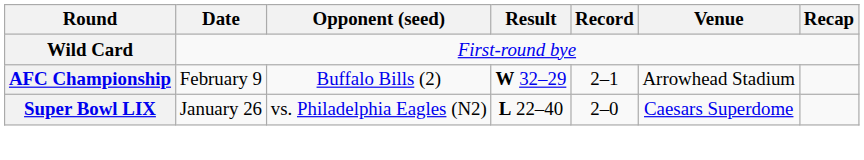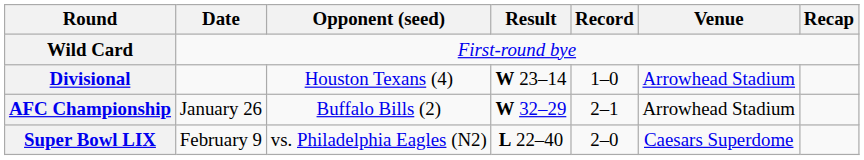+ row: (90, 79)
(221, 79) February 9 -> (221, 109) January 26
(221, 109) January 26 -> (221, 139) February 9
